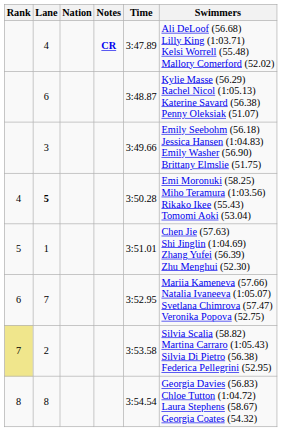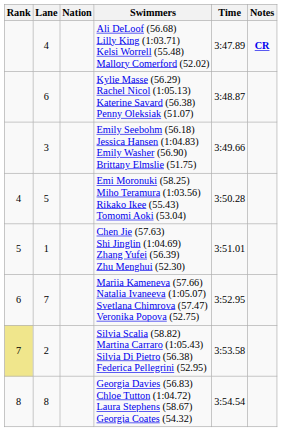columns swapped: (218, 12) <-> (109, 12)
(46, 198) bold -> (46, 198) normal
